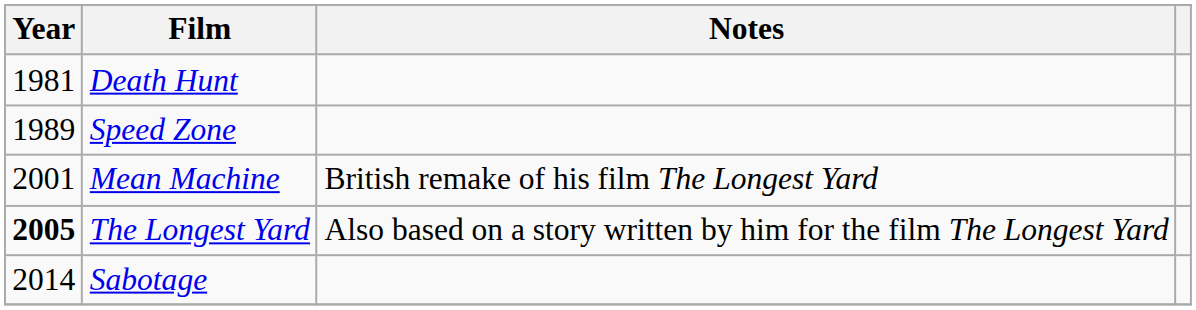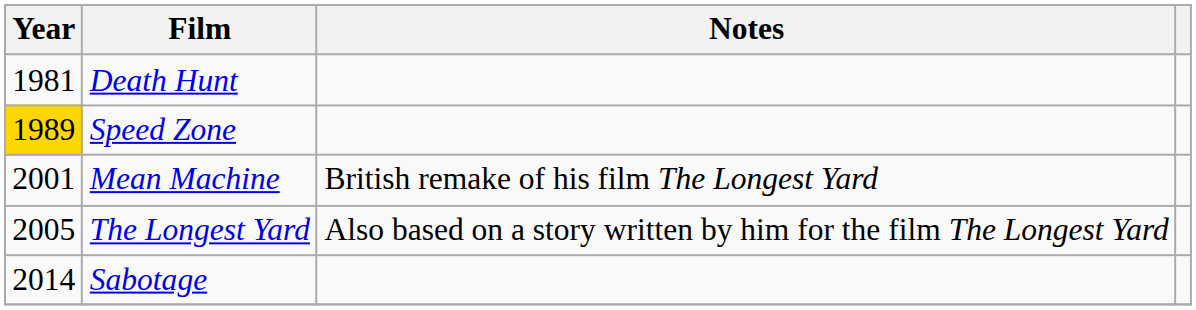(44, 129) no background -> (44, 129) gold background
(44, 229) bold -> (44, 229) normal
